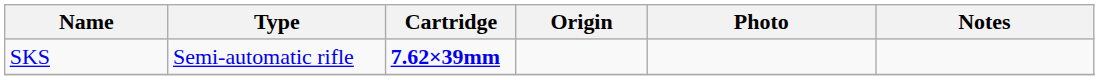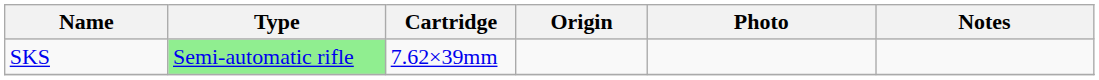(263, 56) no background -> (263, 56) lightgreen background
(445, 56) bold -> (444, 56) normal
